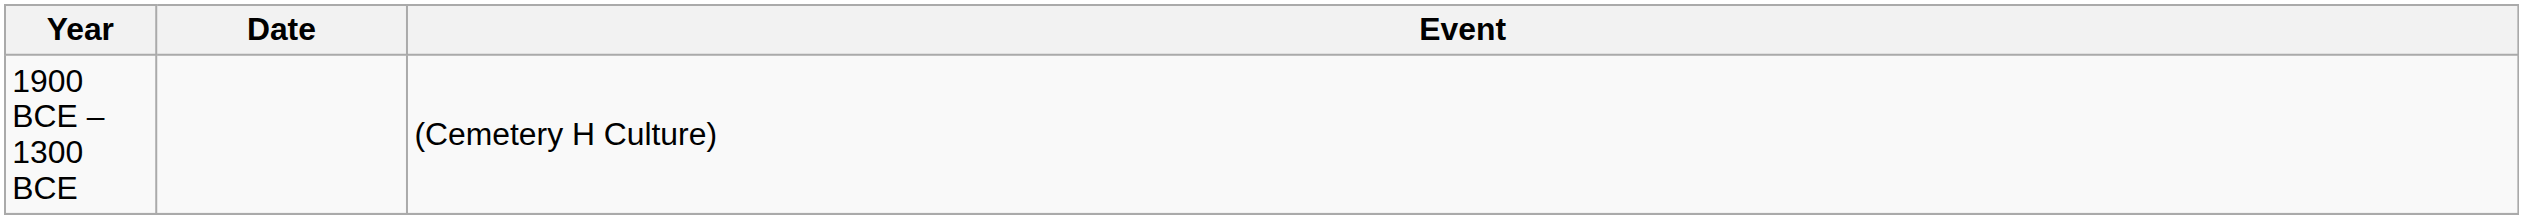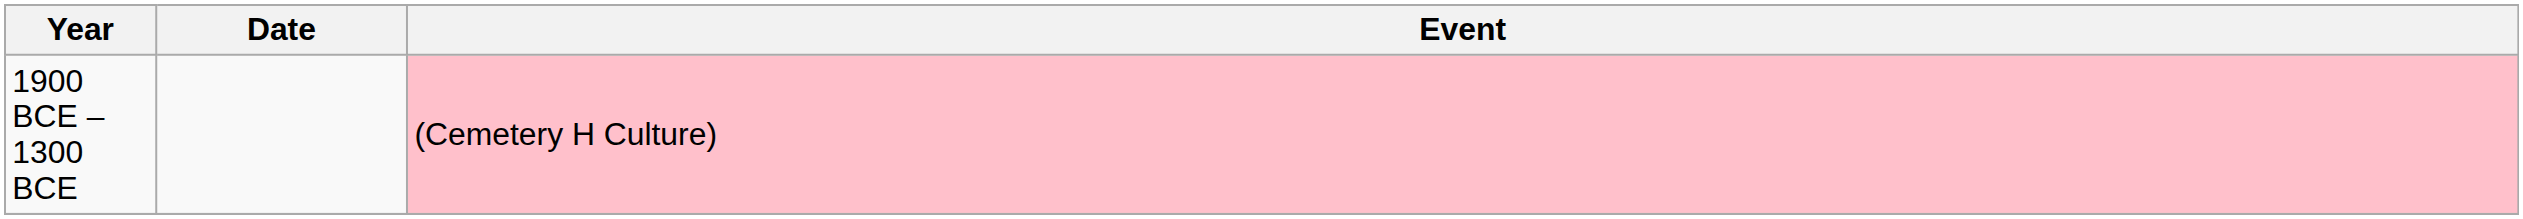(566, 133) no background -> (566, 133) pink background
